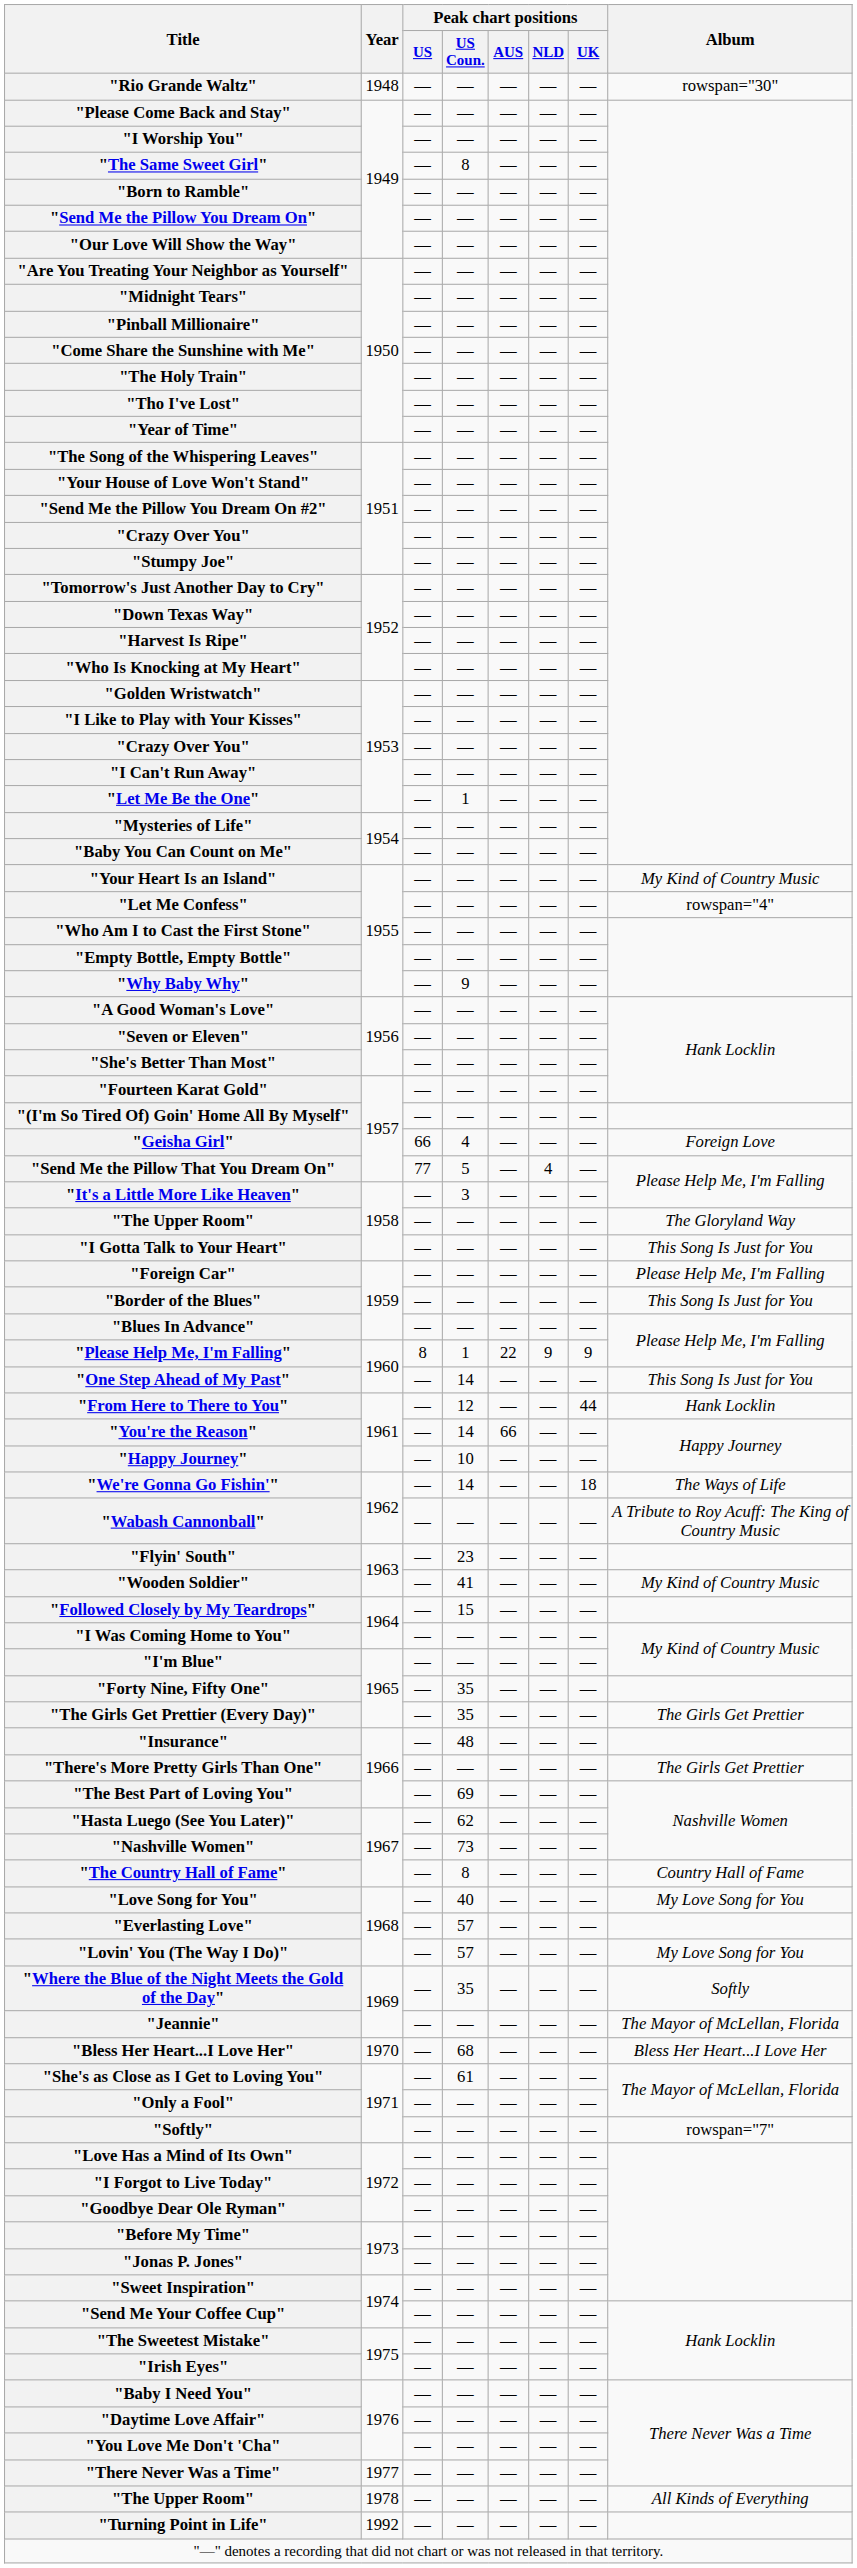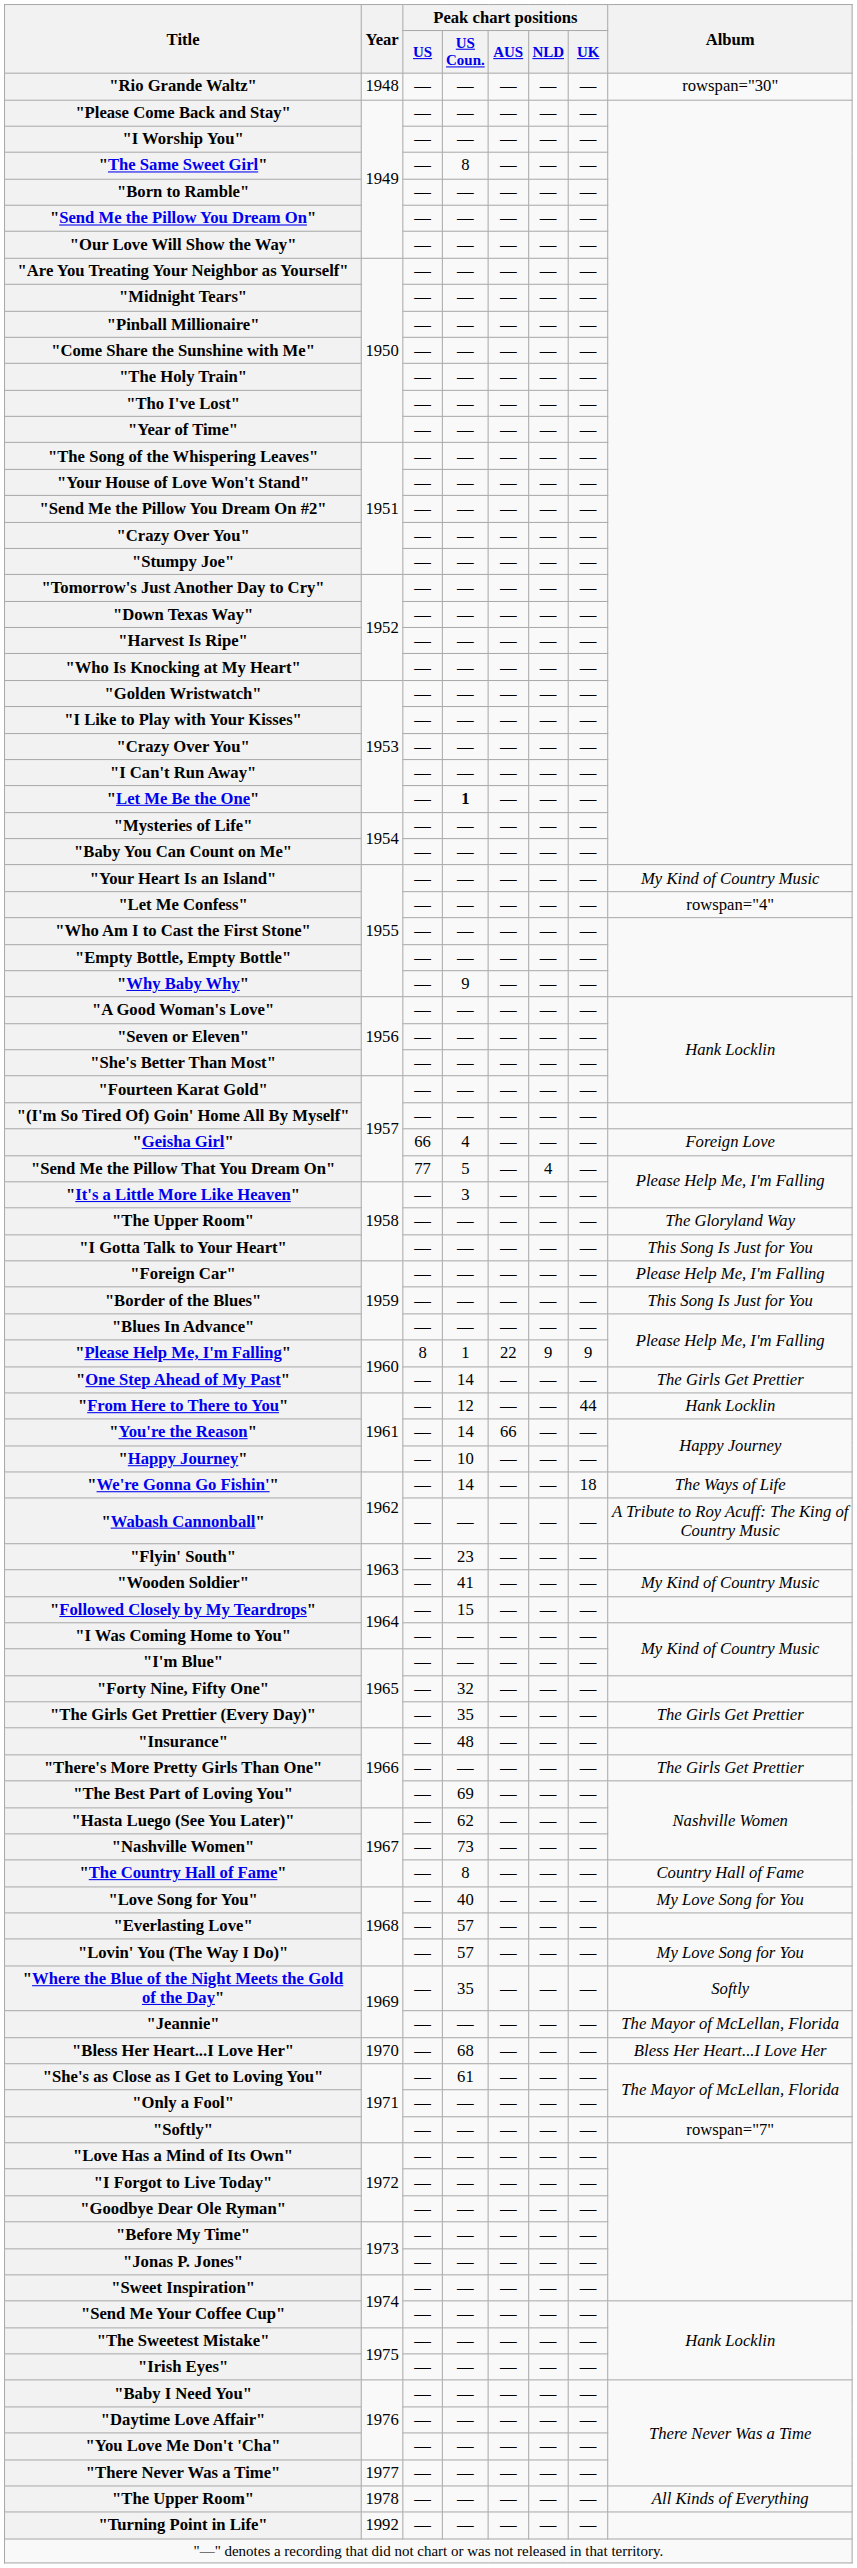(465, 798) normal -> (465, 798) bold
(730, 1379) This Song Is Just for You -> (730, 1379) The Girls Get Prettier
(465, 1688) 35 -> (465, 1688) 32
